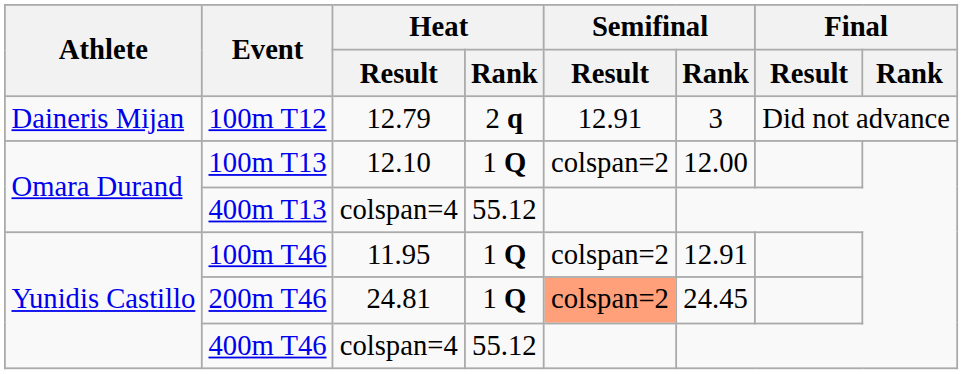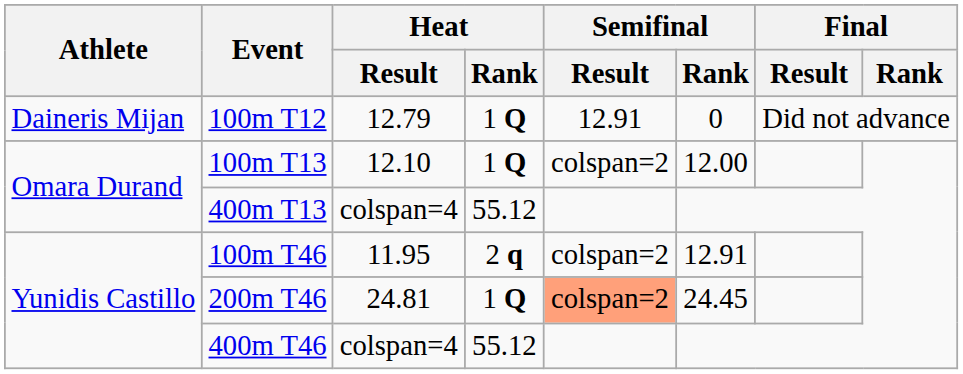(504, 118) 2 q -> (504, 118) 1 Q
(716, 118) 3 -> (716, 118) 0
(504, 254) 1 Q -> (504, 254) 2 q
